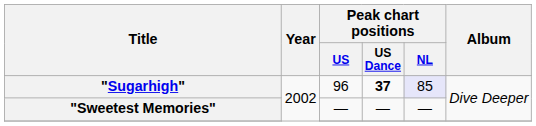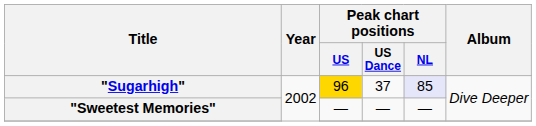(341, 86) no background -> (341, 86) gold background
(383, 86) bold -> (383, 86) normal
